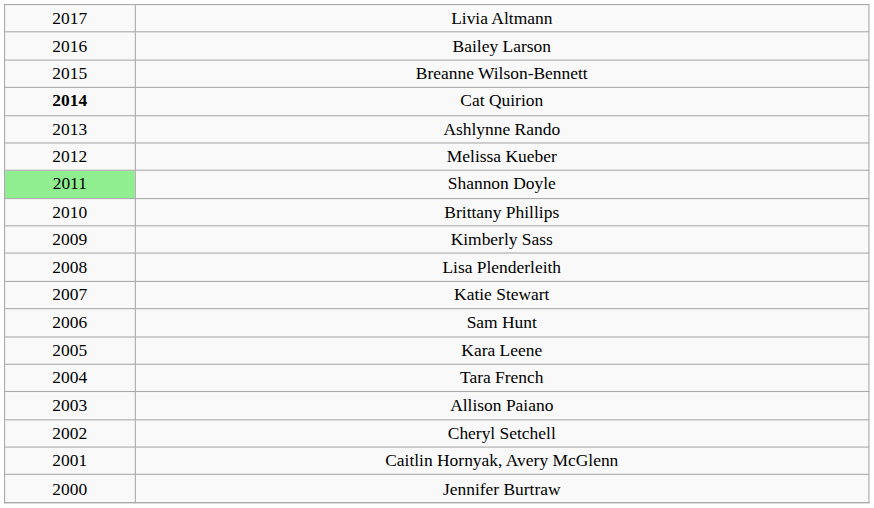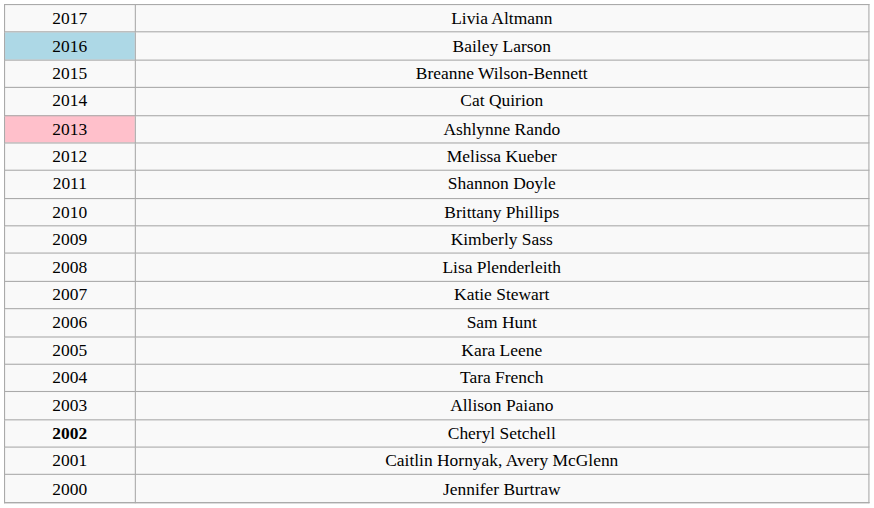(70, 45) no background -> (70, 45) lightblue background
(70, 101) bold -> (70, 101) normal
(70, 128) no background -> (70, 128) pink background
(70, 184) lightgreen background -> (70, 184) no background
(70, 433) normal -> (70, 433) bold
